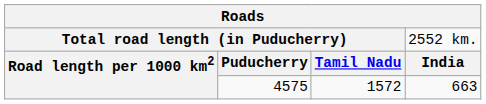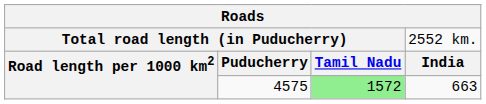(384, 87) no background -> (384, 87) lightgreen background
